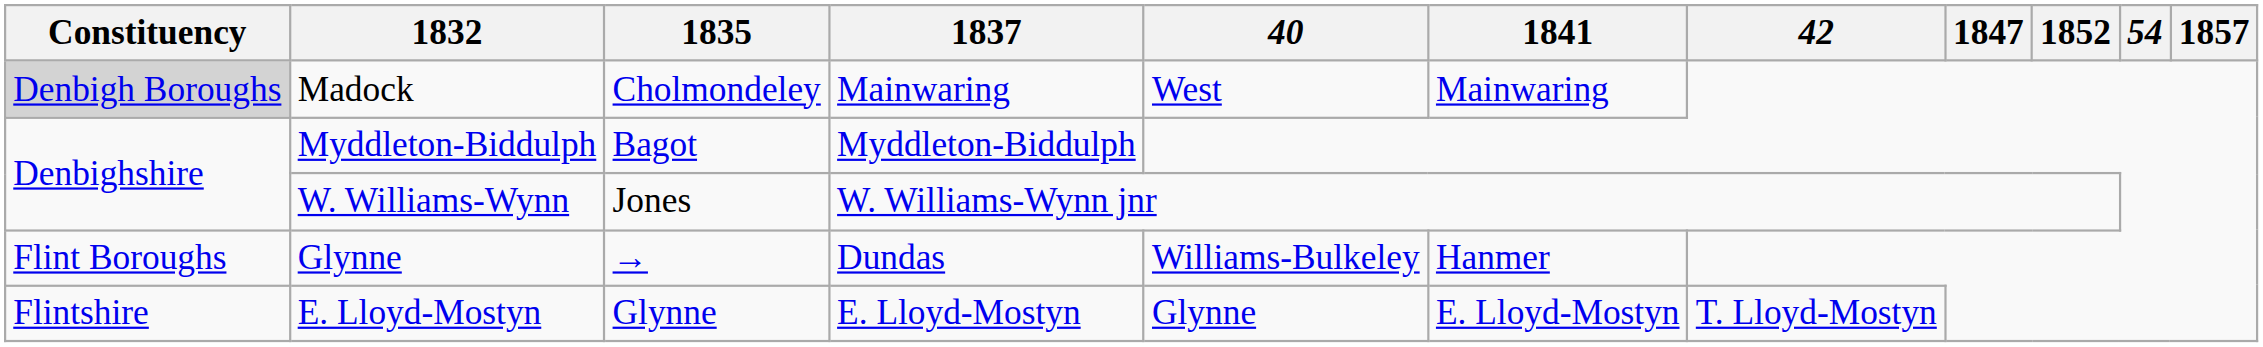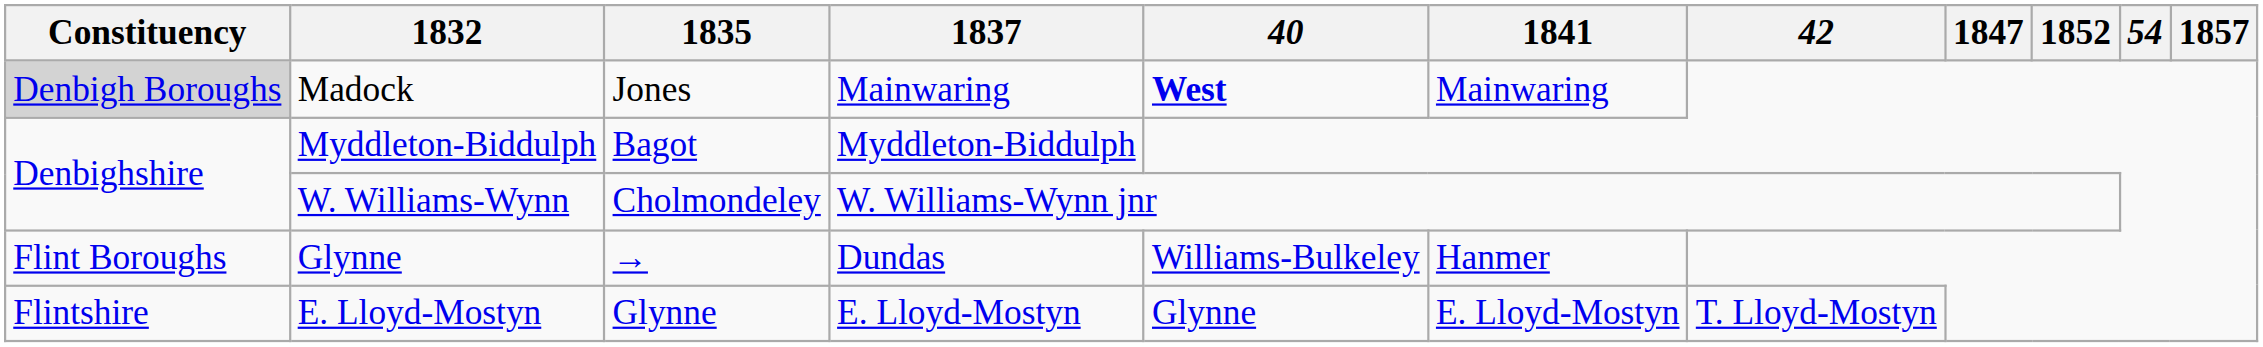(717, 88) Cholmondeley -> (652, 88) Jones
(1187, 88) normal -> (1189, 88) bold
(652, 200) Jones -> (717, 200) Cholmondeley
